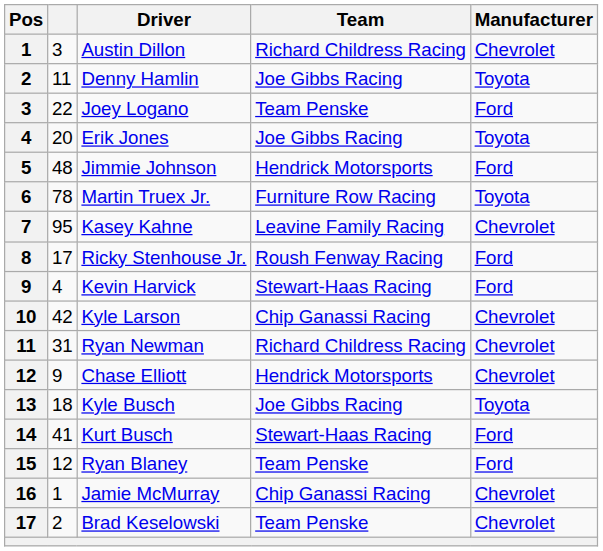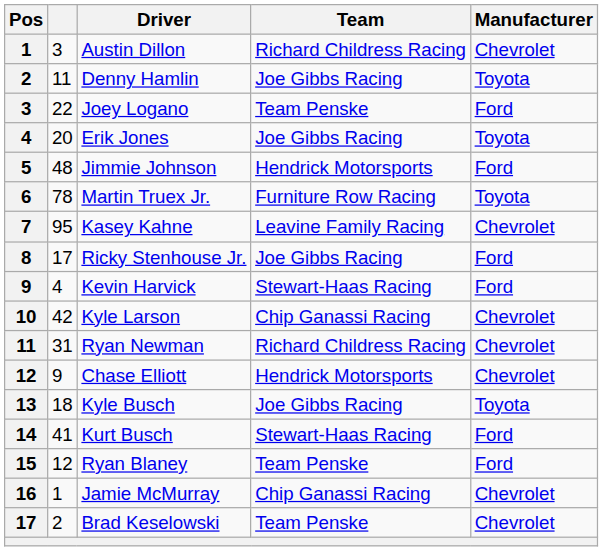(349, 256) Roush Fenway Racing -> (329, 256) Joe Gibbs Racing
